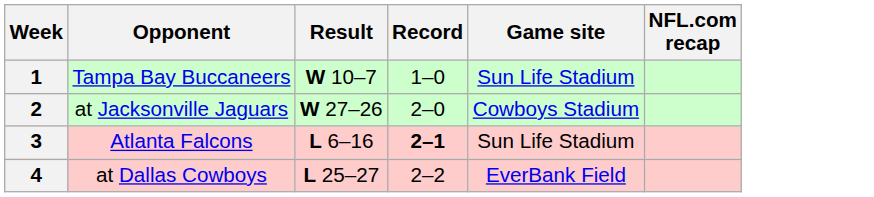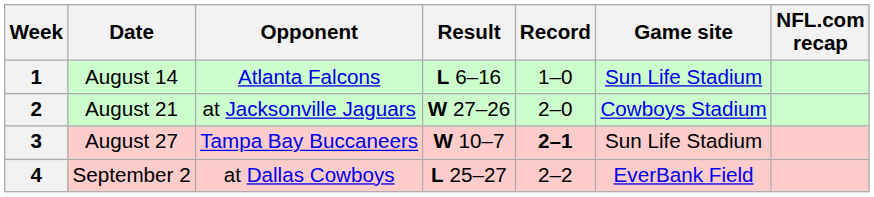+ column: (132, 32)
(181, 76) Tampa Bay Buccaneers -> (309, 76) Atlanta Falcons
(341, 76) W 10–7 -> (469, 76) L 6–16
(181, 142) Atlanta Falcons -> (309, 142) Tampa Bay Buccaneers
(341, 142) L 6–16 -> (469, 142) W 10–7
